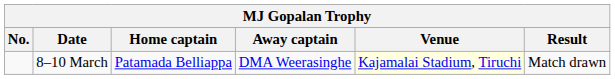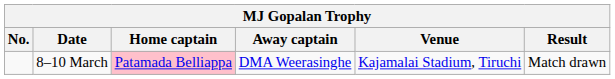(173, 62) no background -> (173, 62) pink background
(440, 62) lightyellow background -> (440, 62) no background
